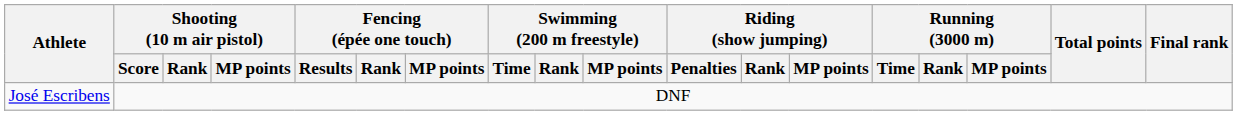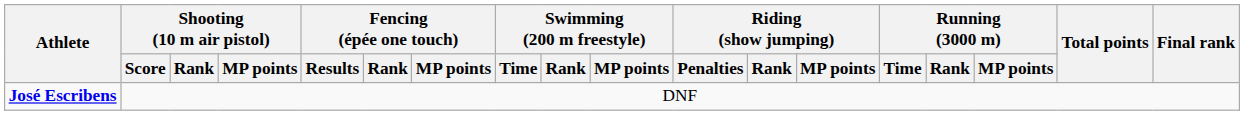(59, 96) normal -> (63, 96) bold
